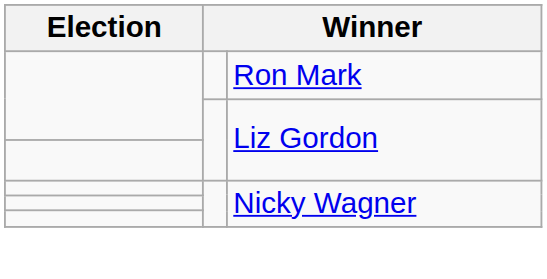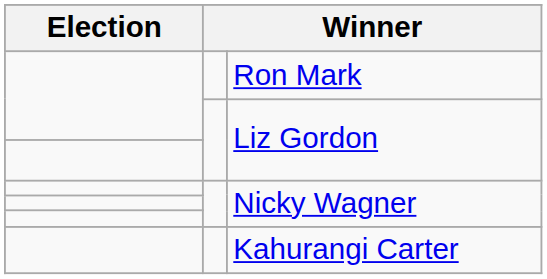+ row: (104, 250)
